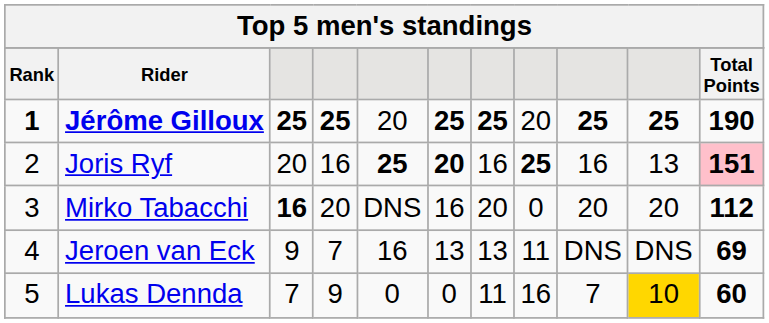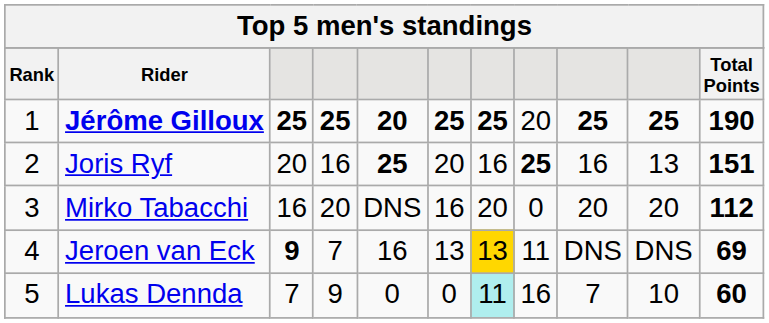(32, 120) bold -> (32, 120) normal
(392, 120) normal -> (392, 120) bold
(449, 163) bold -> (449, 163) normal
(732, 163) pink background -> (732, 163) no background
(292, 207) bold -> (292, 207) normal
(292, 251) normal -> (292, 251) bold
(493, 251) no background -> (493, 251) gold background
(493, 294) no background -> (493, 294) paleturquoise background
(664, 294) gold background -> (664, 294) no background
